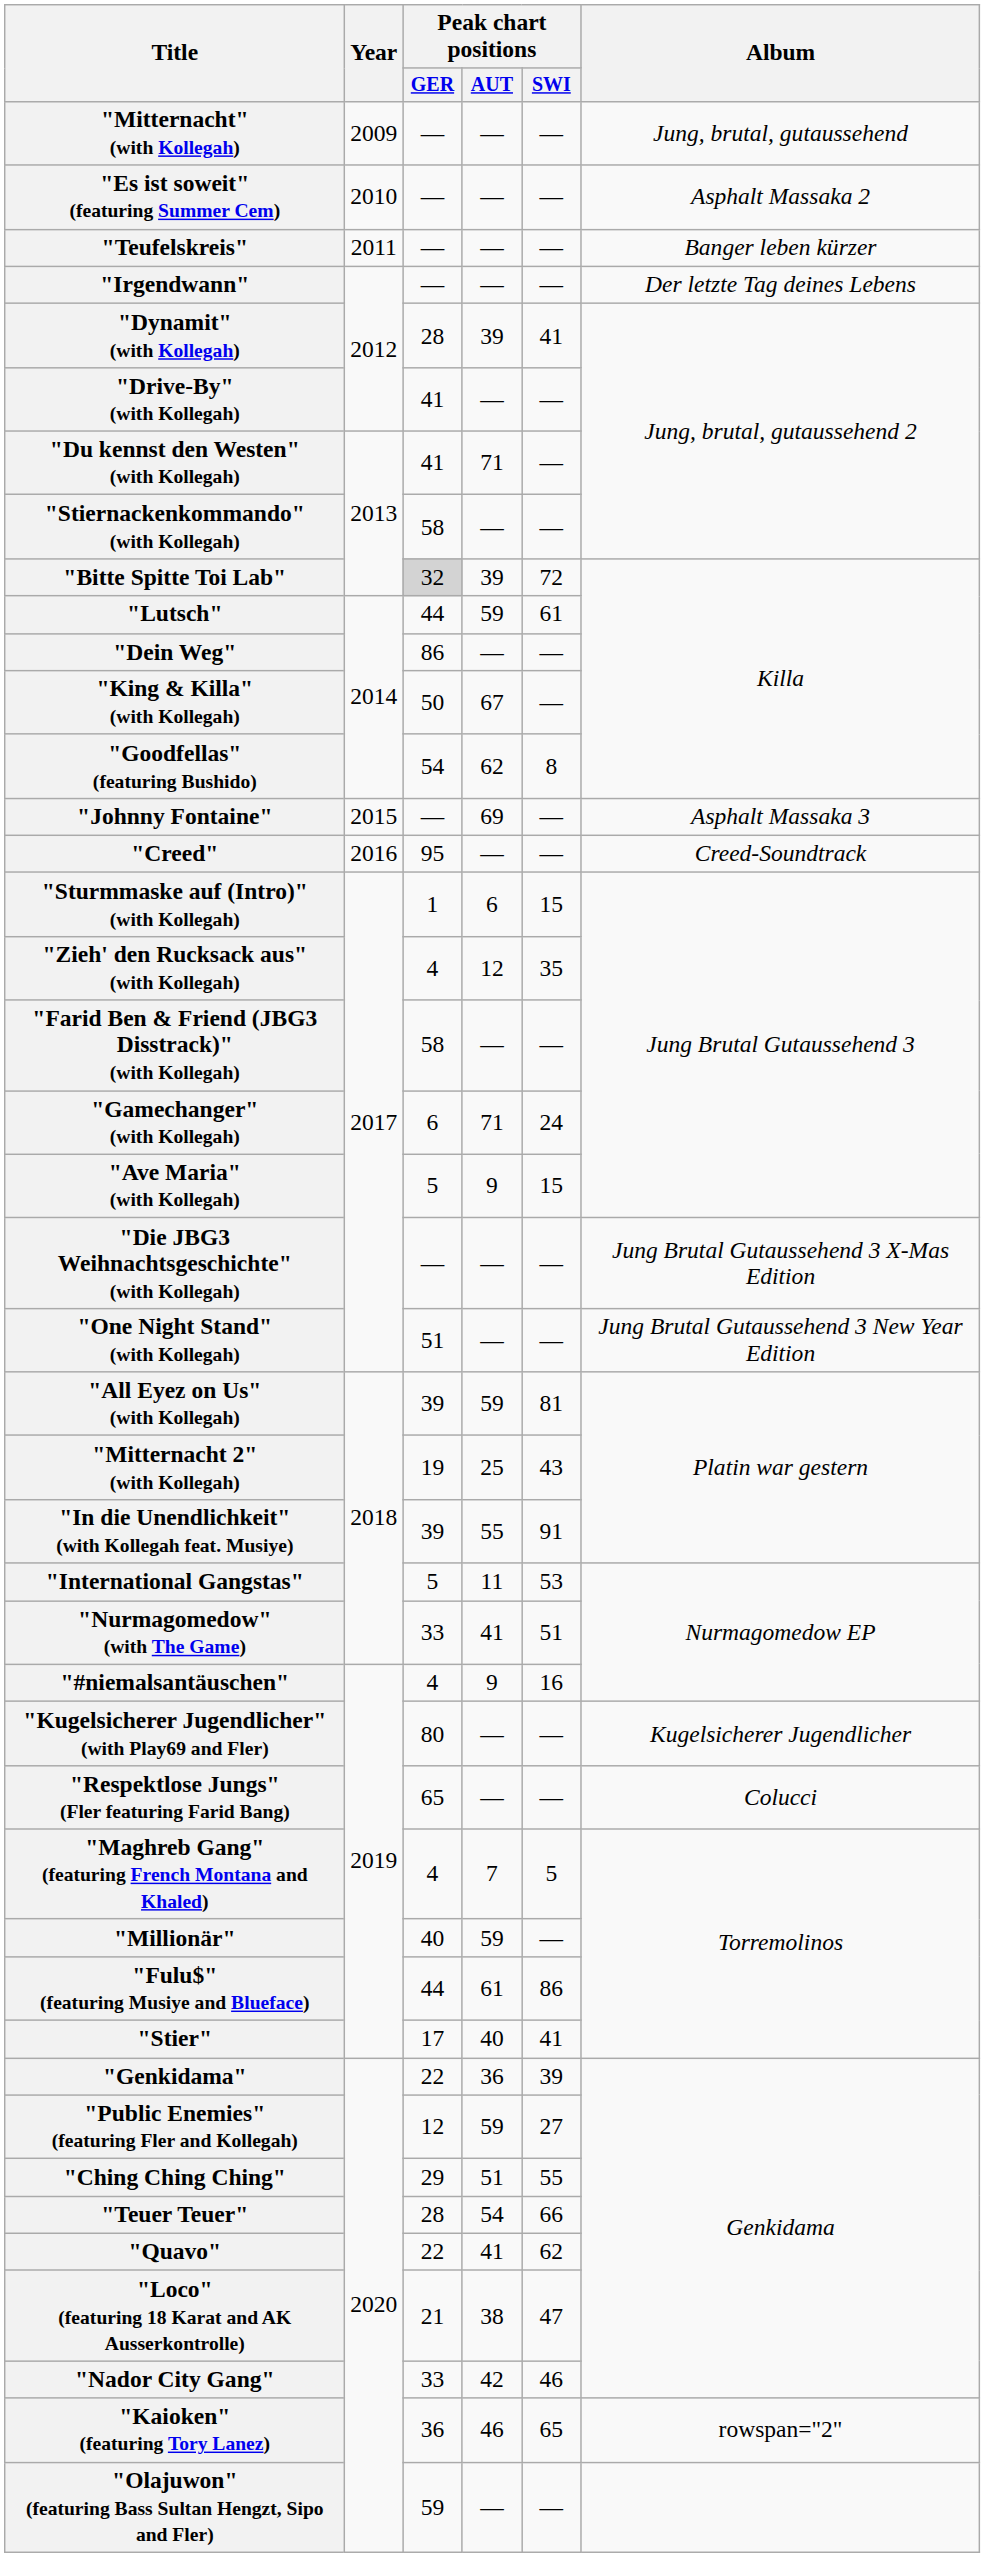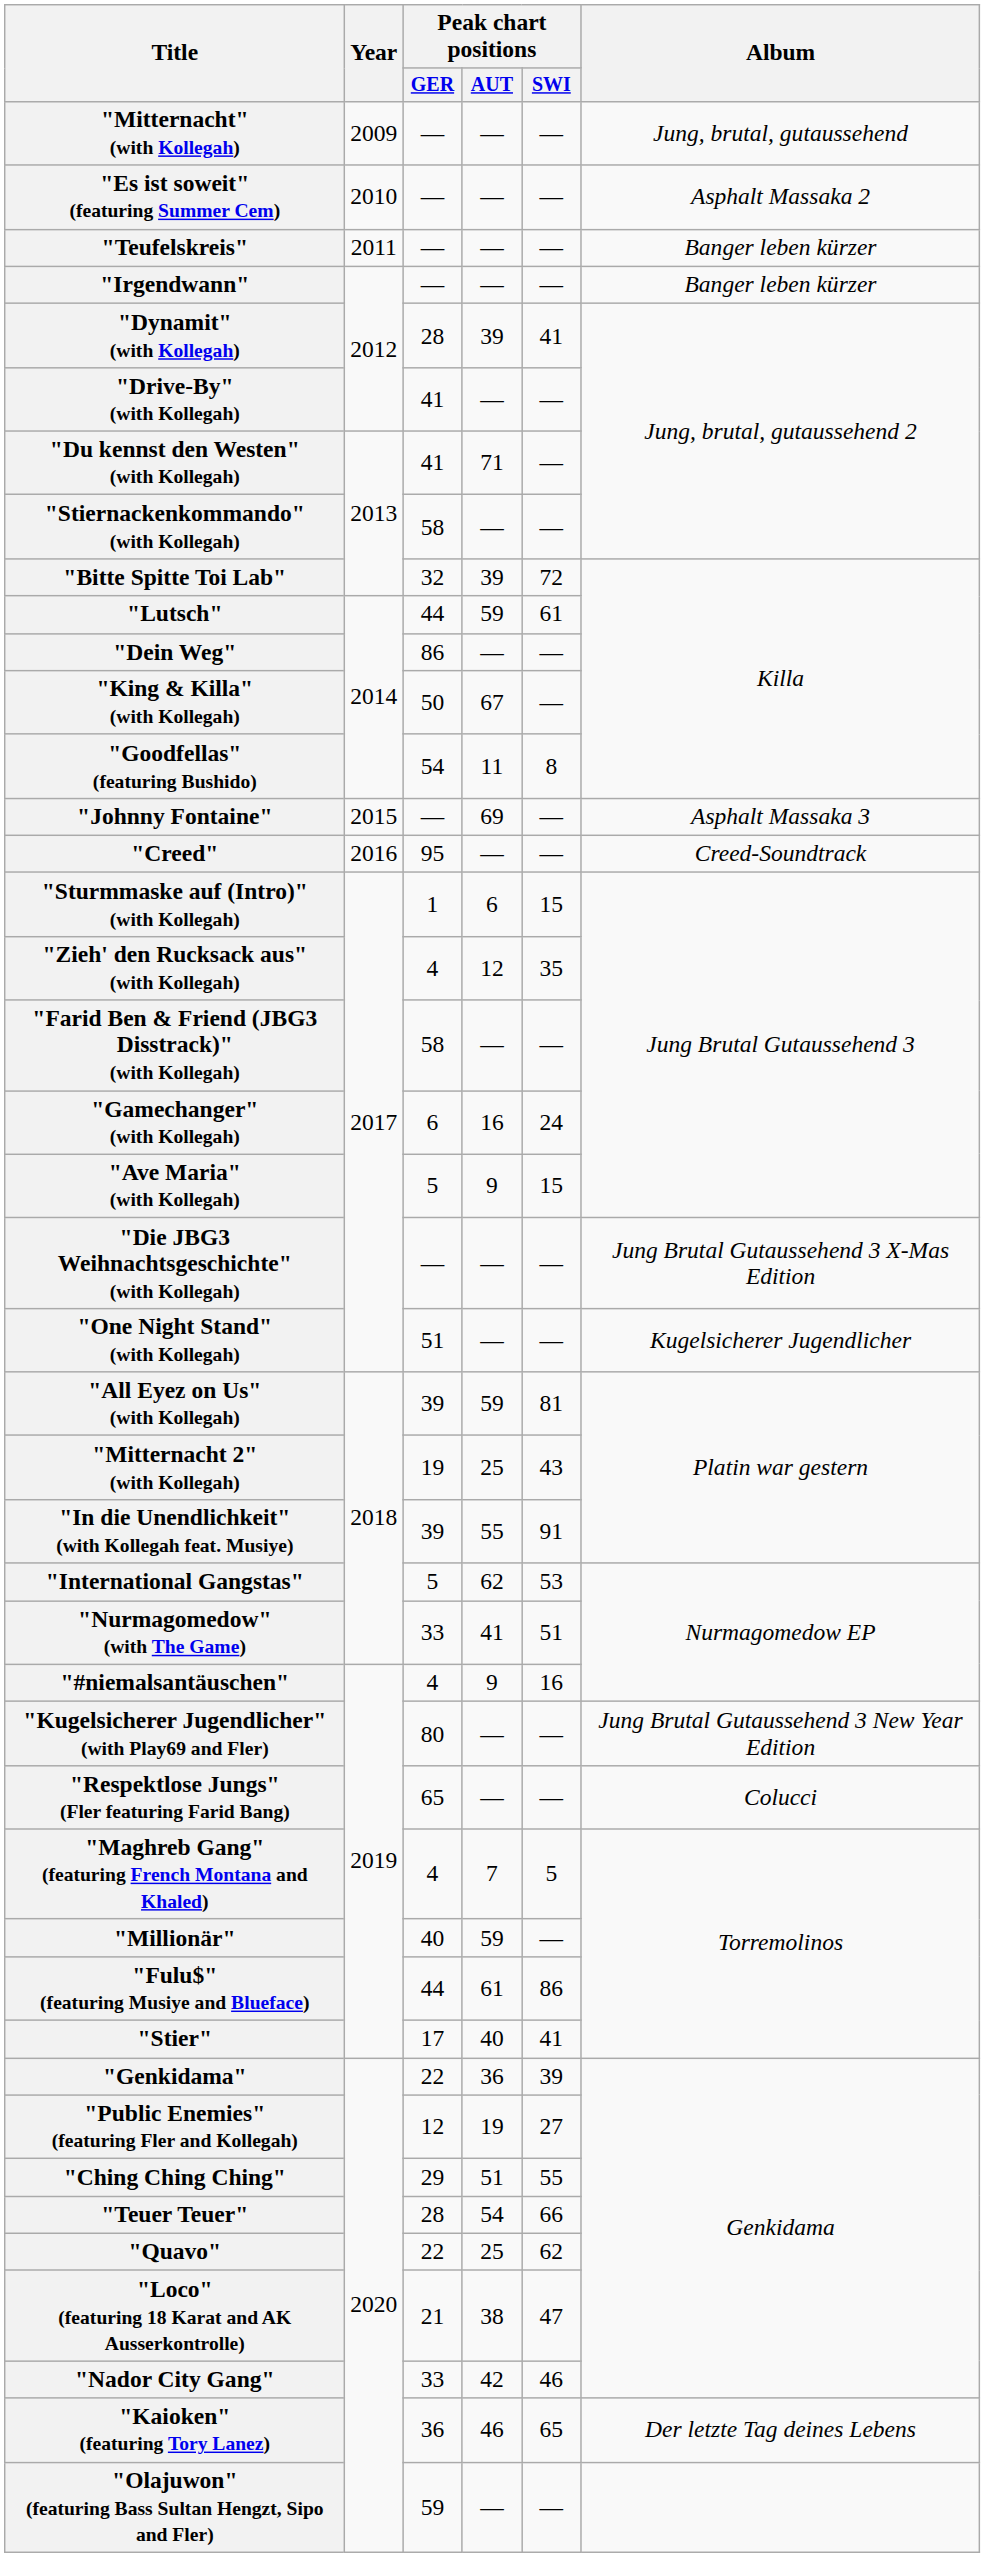(781, 284) Der letzte Tag deines Lebens -> (781, 284) Banger leben kürzer
(432, 577) lightgrey background -> (432, 577) no background
(492, 765) 62 -> (492, 765) 11
(492, 1122) 71 -> (492, 1122) 16
(781, 1339) Jung Brutal Gutaussehend 3 New Year Edition -> (781, 1339) Kugelsicherer Jugendlicher
(492, 1581) 11 -> (492, 1581) 62
(781, 1733) Kugelsicherer Jugendlicher -> (781, 1733) Jung Brutal Gutaussehend 3 New Year Edition
(492, 2126) 59 -> (492, 2126) 19
(492, 2251) 41 -> (492, 2251) 25
(781, 2429) rowspan="2" -> (781, 2429) Der letzte Tag deines Lebens
